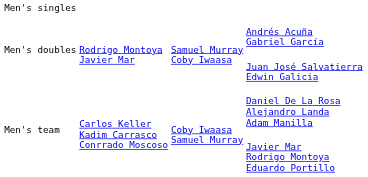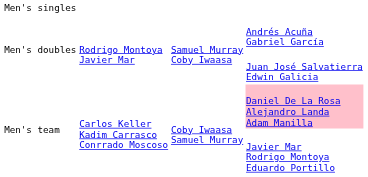(293, 112) no background -> (293, 112) pink background
